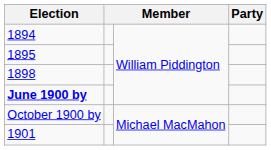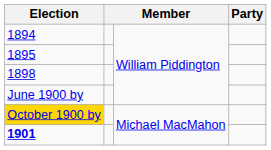(47, 94) bold -> (45, 94) normal
(54, 114) no background -> (54, 114) gold background
(21, 134) normal -> (21, 134) bold
